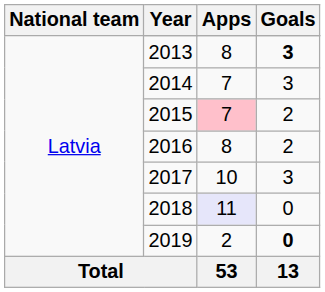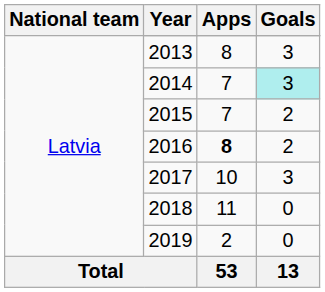(288, 51) bold -> (288, 51) normal
(288, 83) no background -> (288, 83) paleturquoise background
(227, 114) pink background -> (227, 114) no background
(227, 146) normal -> (227, 146) bold
(227, 209) lavender background -> (227, 209) no background
(288, 240) bold -> (288, 240) normal
